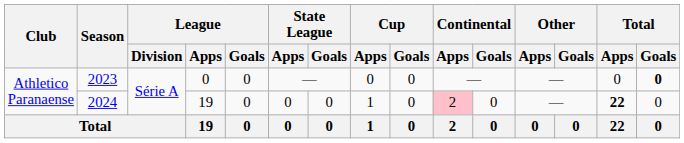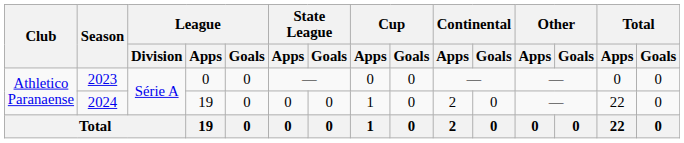(658, 79) bold -> (658, 79) normal
(453, 102) pink background -> (453, 102) no background
(617, 102) bold -> (617, 102) normal
